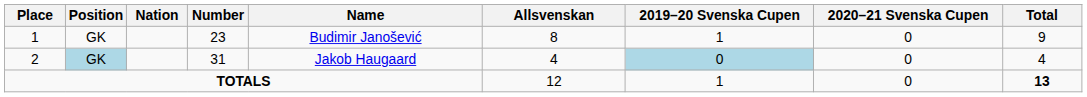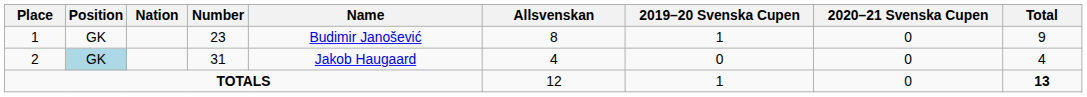(720, 59) lightblue background -> (720, 59) no background
